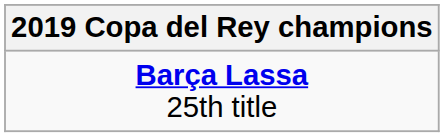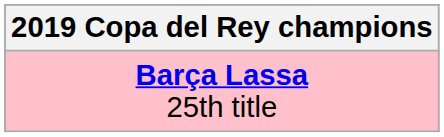(222, 90) no background -> (222, 90) pink background
